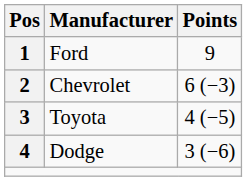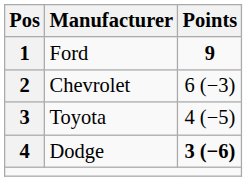(210, 53) normal -> (210, 53) bold
(210, 150) normal -> (210, 150) bold
